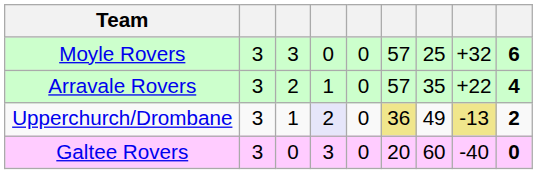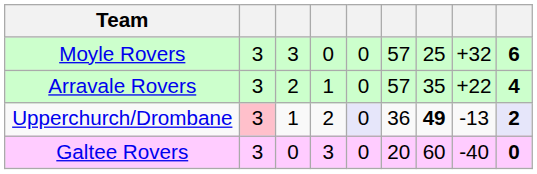(258, 119) no background -> (258, 119) pink background
(328, 119) lavender background -> (328, 119) no background
(364, 119) no background -> (364, 119) lavender background
(399, 119) khaki background -> (399, 119) no background
(434, 119) normal -> (434, 119) bold
(474, 119) khaki background -> (474, 119) no background
(514, 119) no background -> (514, 119) lavender background
